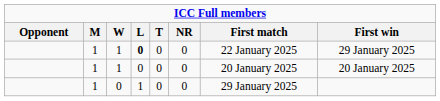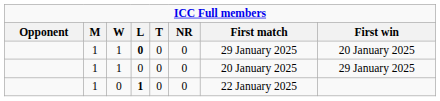(259, 50) 22 January 2025 -> (259, 50) 29 January 2025
(377, 50) 29 January 2025 -> (377, 50) 20 January 2025
(377, 68) 20 January 2025 -> (377, 68) 29 January 2025
(140, 86) normal -> (140, 86) bold
(259, 86) 29 January 2025 -> (259, 86) 22 January 2025
